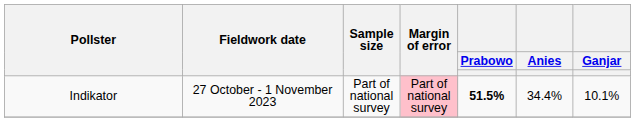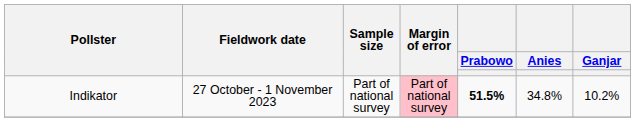(544, 97) 34.4% -> (544, 97) 34.8%
(602, 97) 10.1% -> (602, 97) 10.2%
